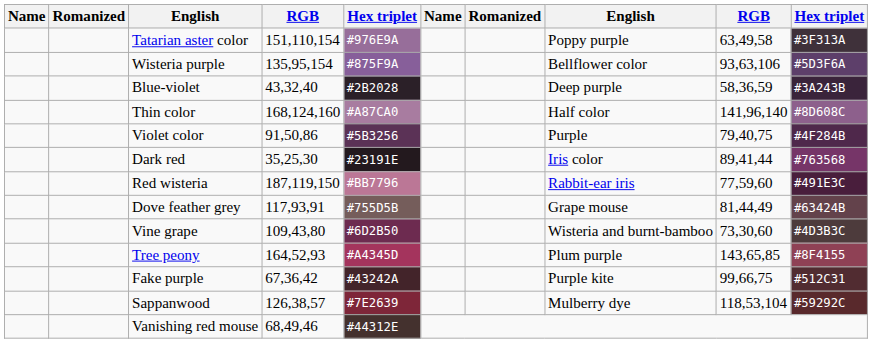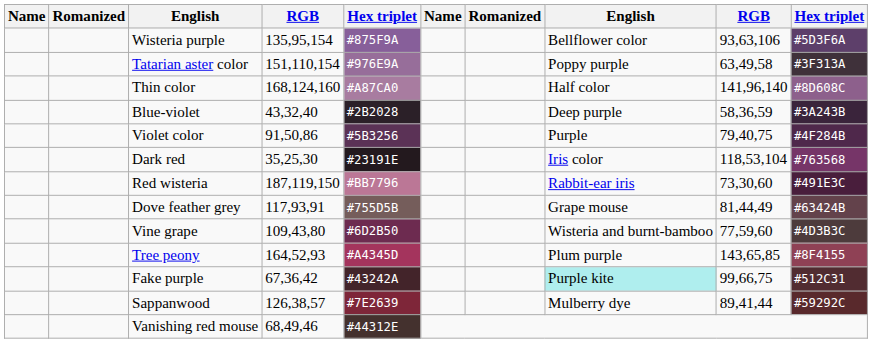rows swapped: (178, 64) <-> (190, 40)
rows swapped: (166, 87) <-> (164, 111)
(746, 159) 89,41,44 -> (753, 159) 118,53,104
(746, 183) 77,59,60 -> (746, 183) 73,30,60
(746, 231) 73,30,60 -> (746, 231) 77,59,60
(581, 278) no background -> (581, 278) paleturquoise background
(753, 302) 118,53,104 -> (746, 302) 89,41,44
